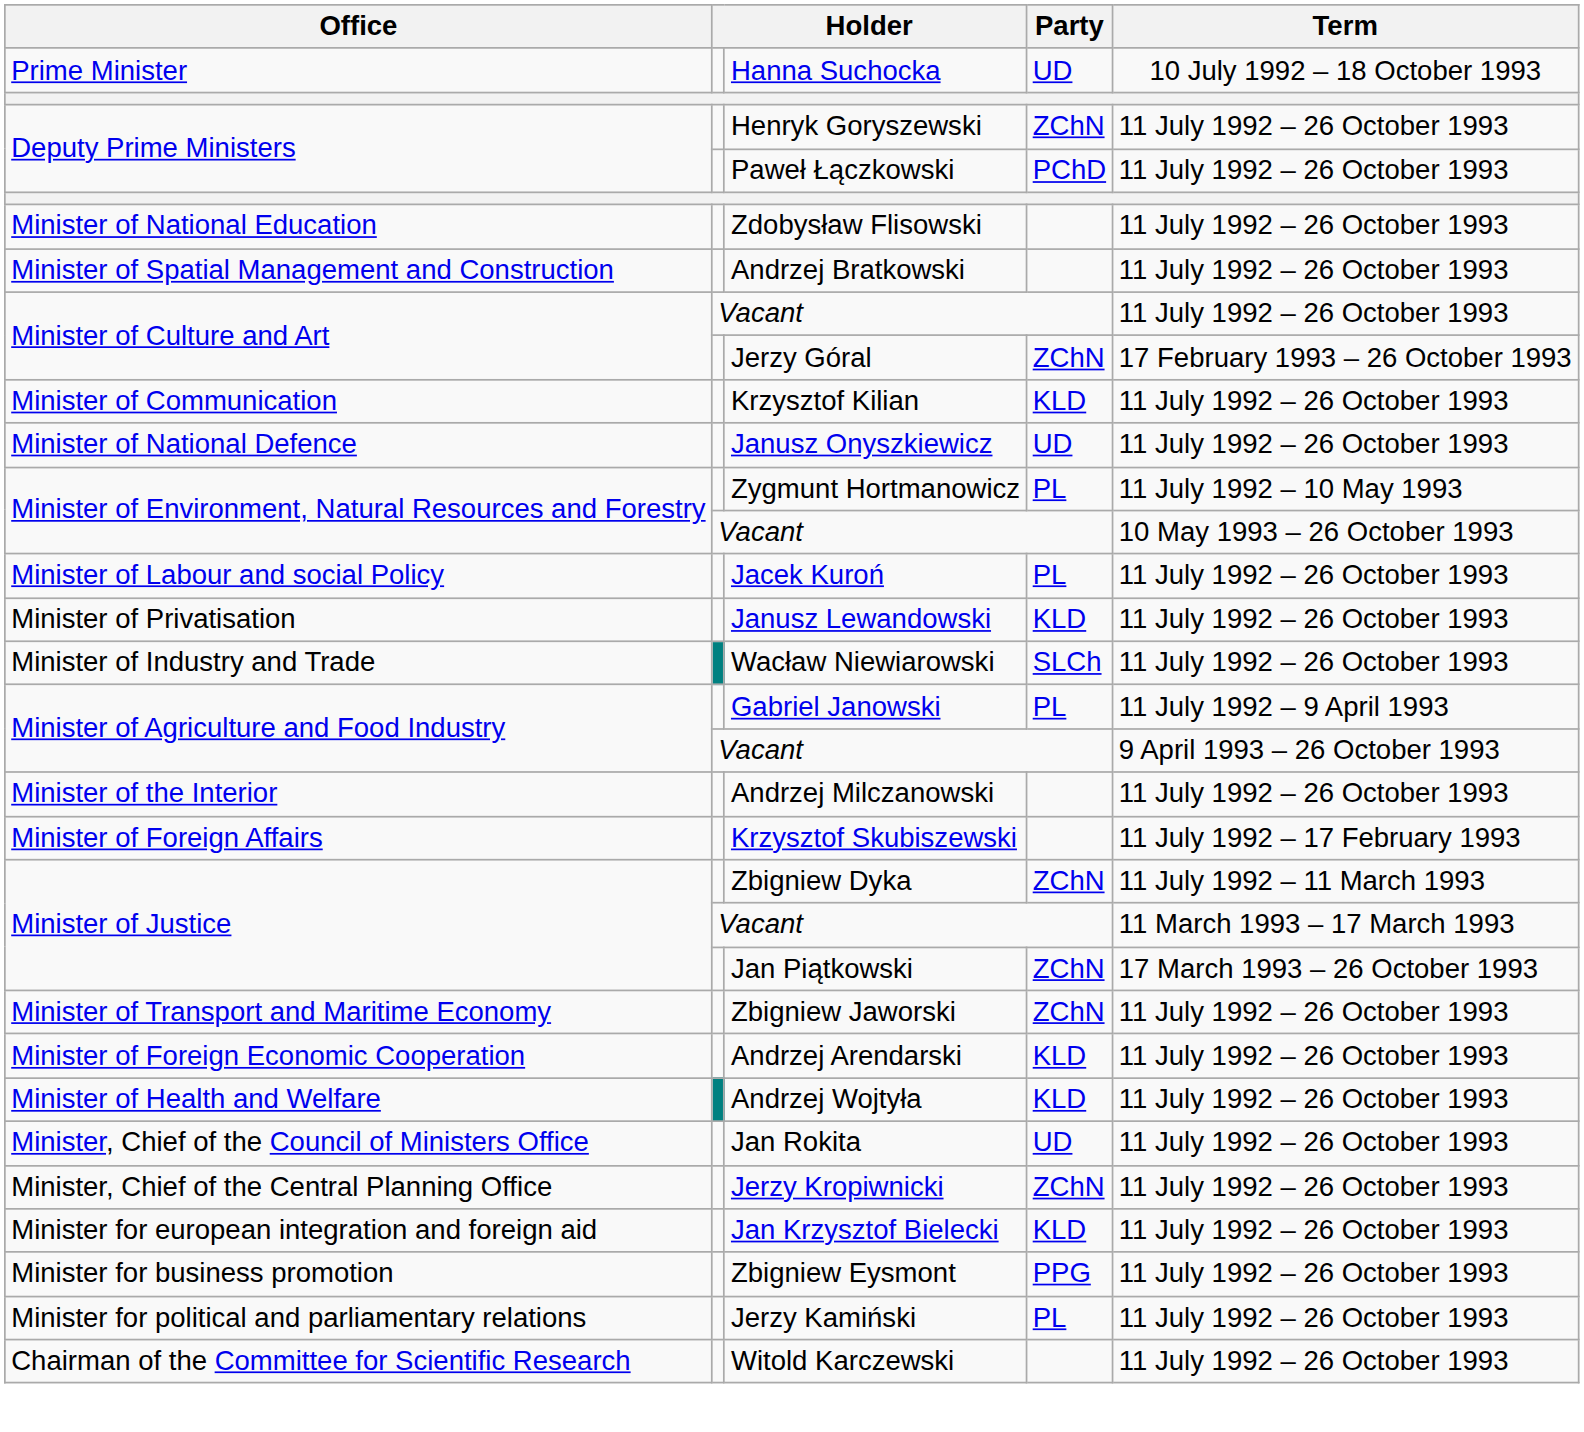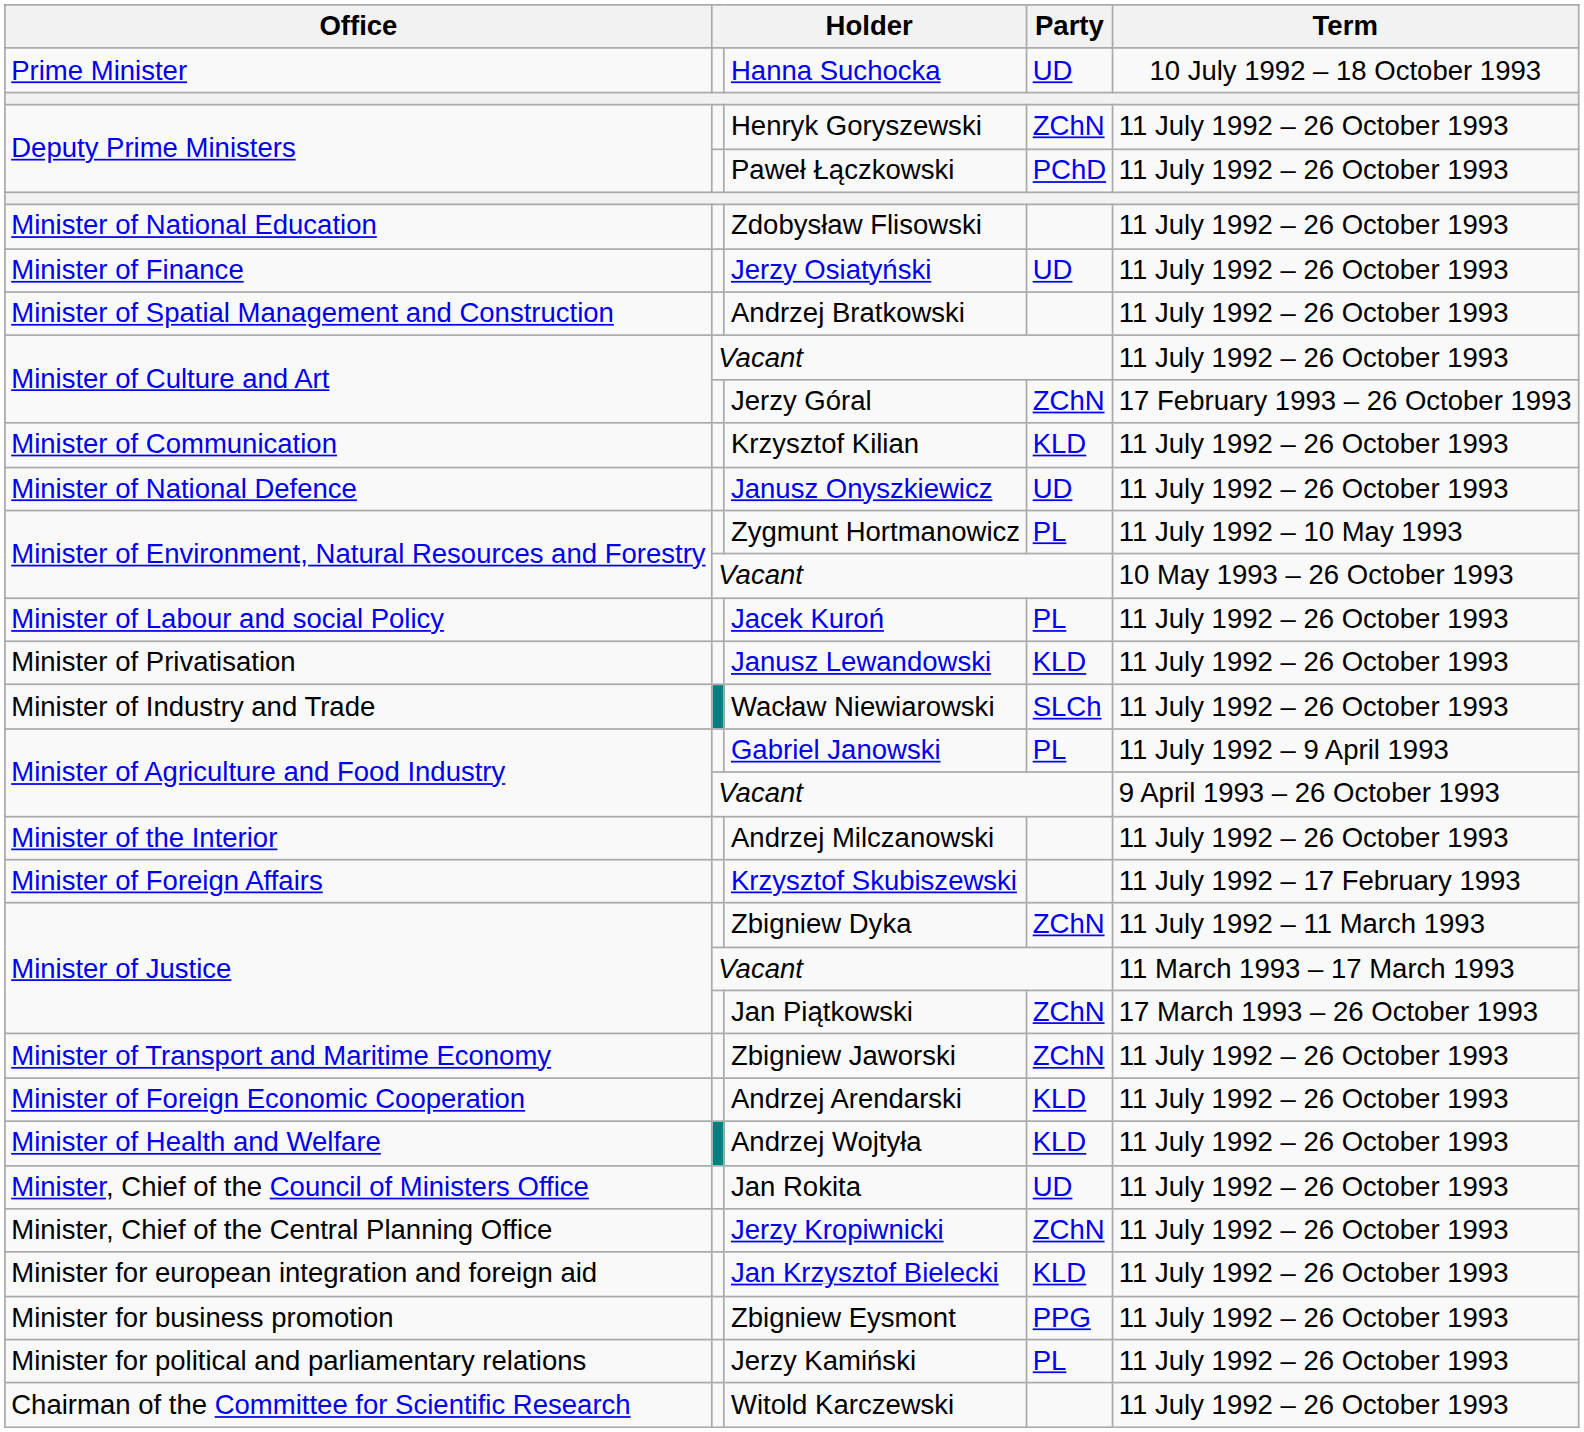+ row: (127, 269)
